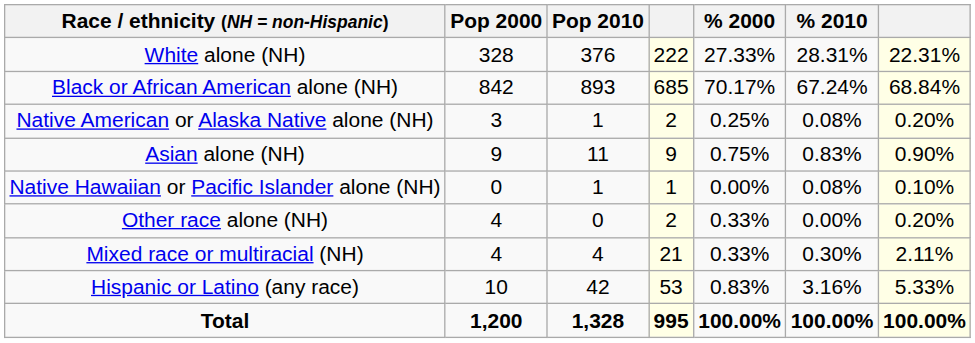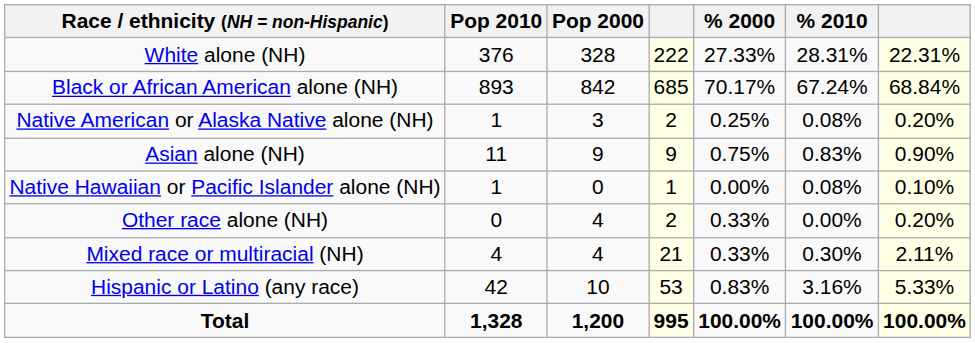columns swapped: (496, 21) <-> (598, 21)
